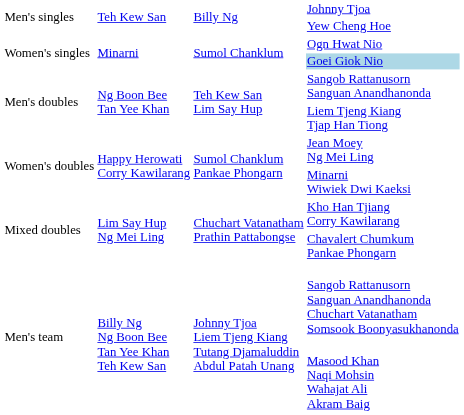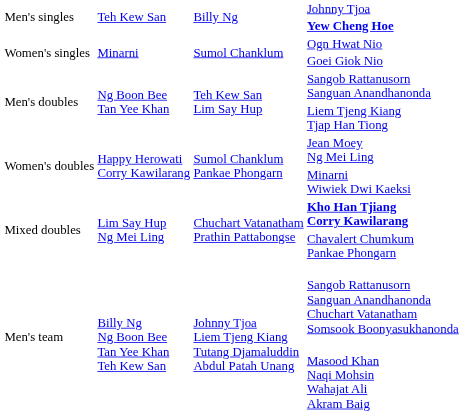(349, 26) normal -> (350, 26) bold
(345, 61) lightblue background -> (345, 61) no background
(353, 214) normal -> (358, 214) bold
